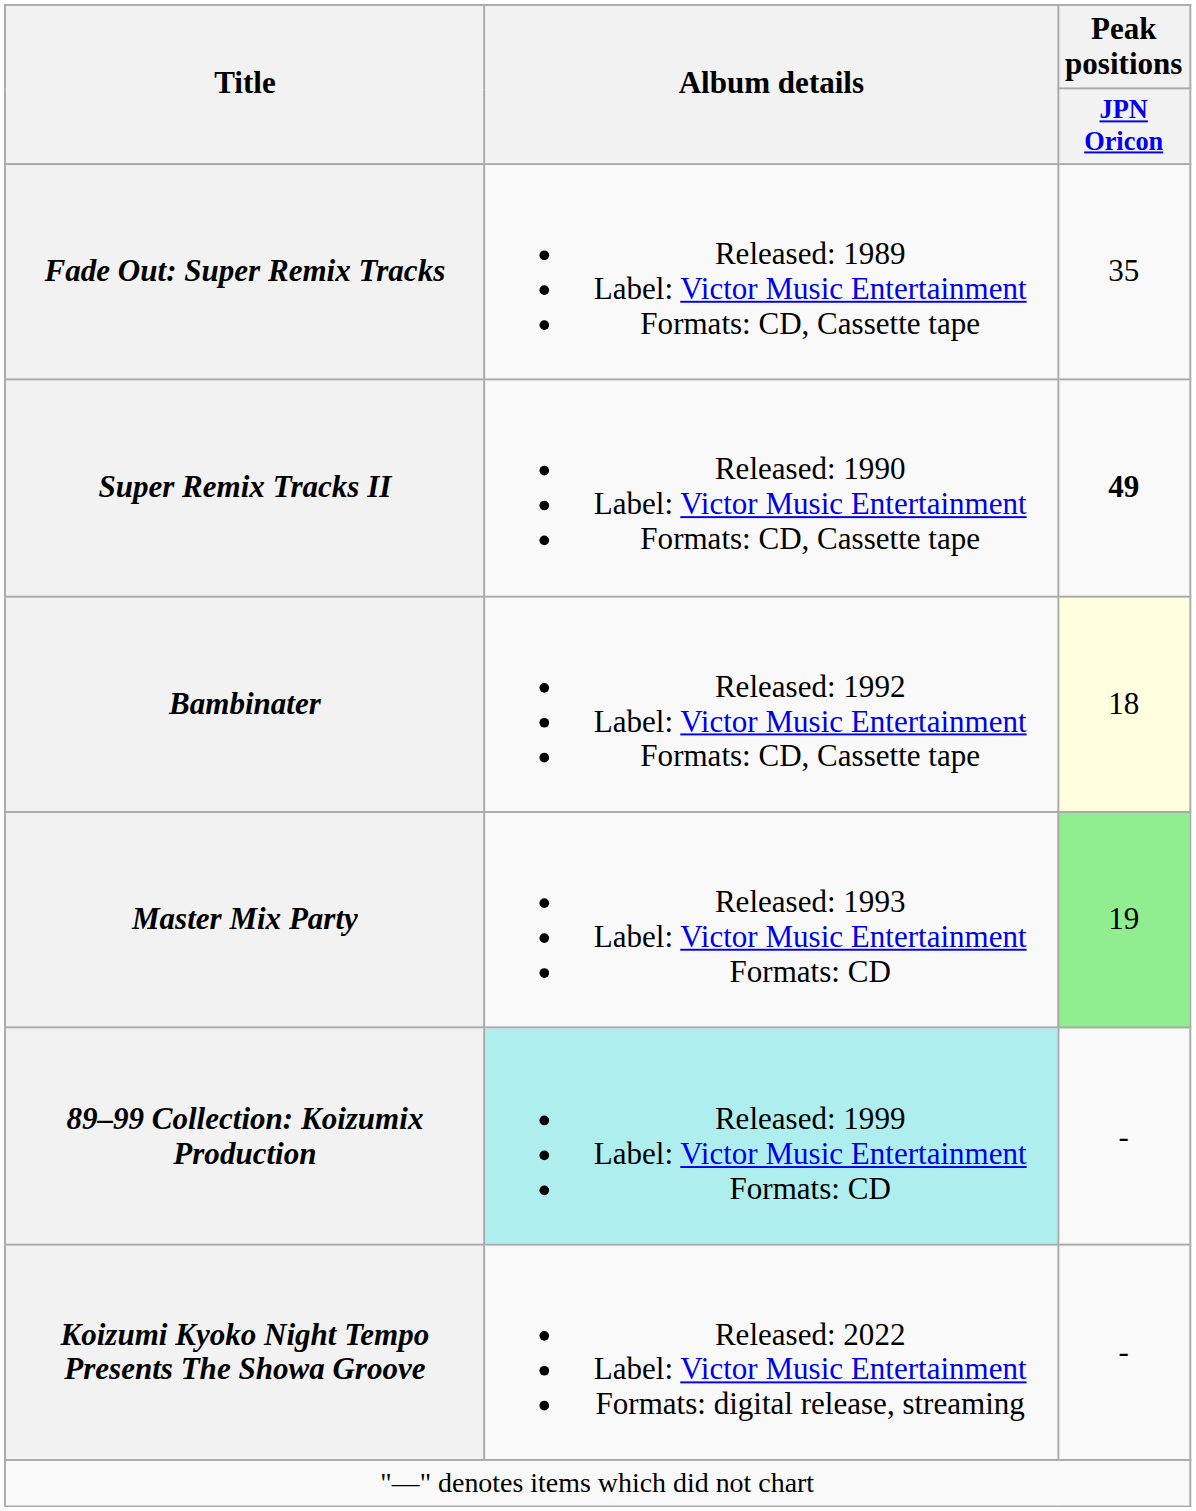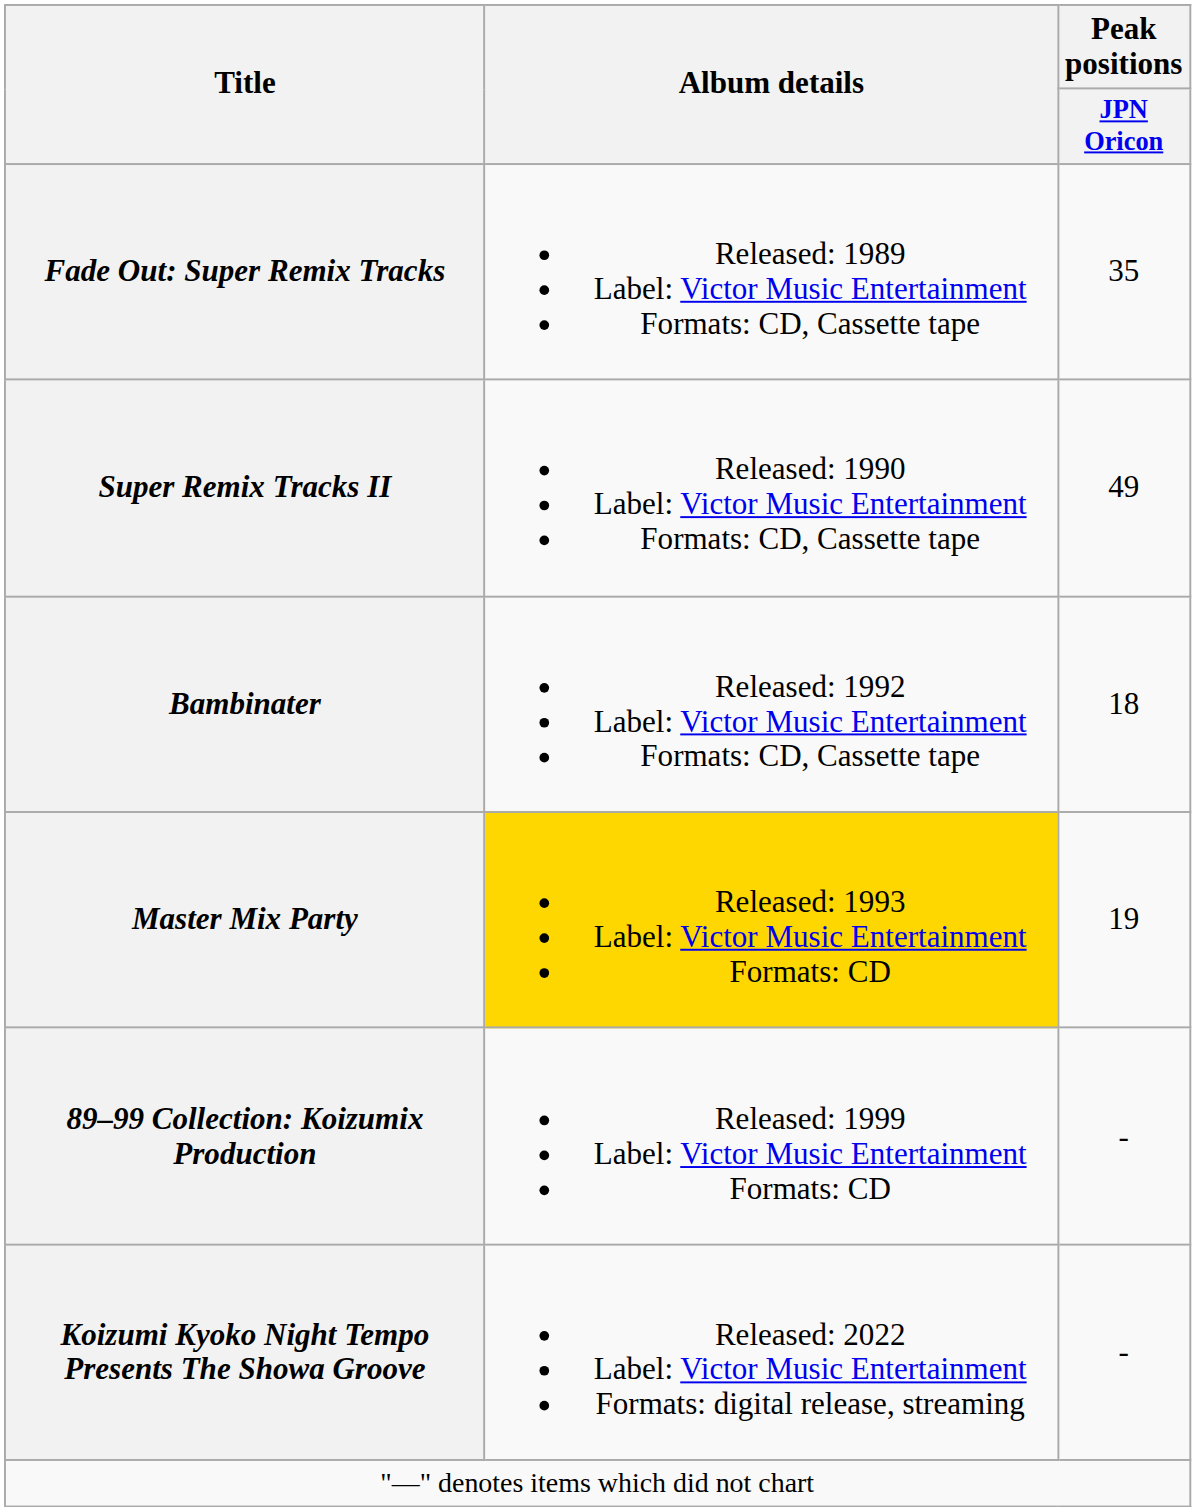(1124, 487) bold -> (1124, 487) normal
(1124, 703) lightyellow background -> (1124, 703) no background
(771, 937) no background -> (771, 937) gold background
(1124, 919) lightgreen background -> (1124, 919) no background
(771, 1153) paleturquoise background -> (771, 1153) no background
